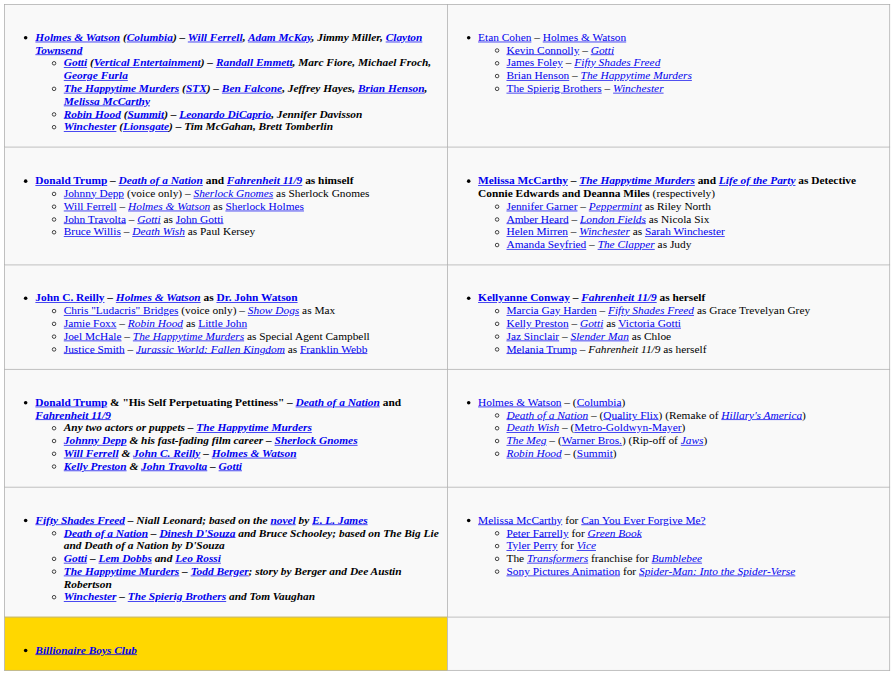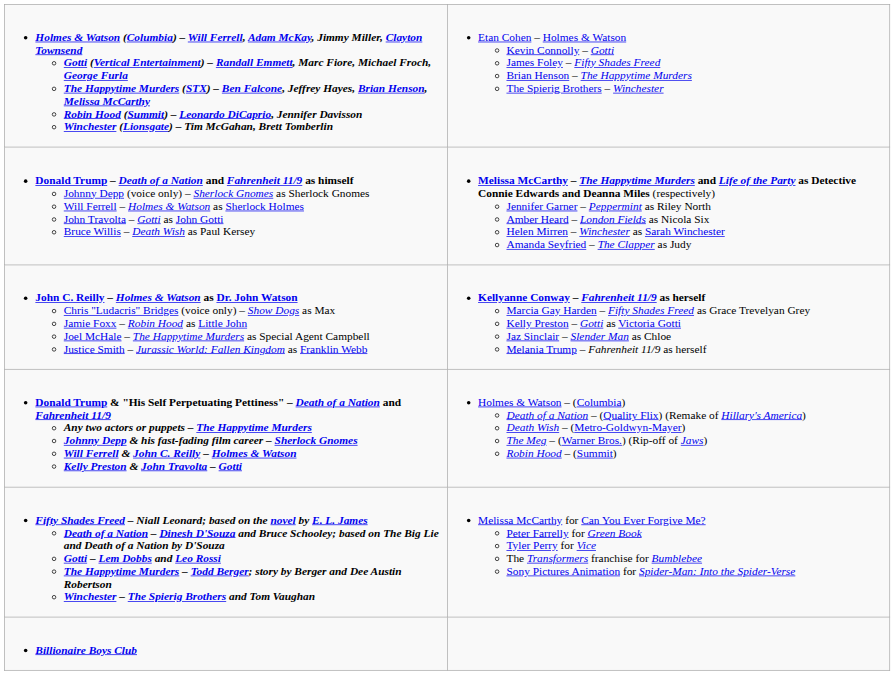(226, 650) gold background -> (226, 650) no background
